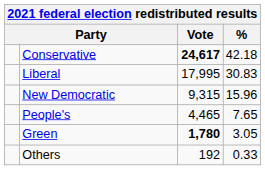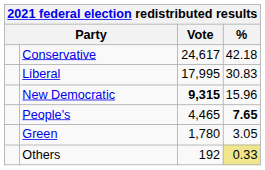(201, 54) bold -> (201, 54) normal
(204, 94) normal -> (204, 94) bold
(245, 114) normal -> (245, 114) bold
(204, 134) bold -> (204, 134) normal
(245, 154) no background -> (245, 154) khaki background
